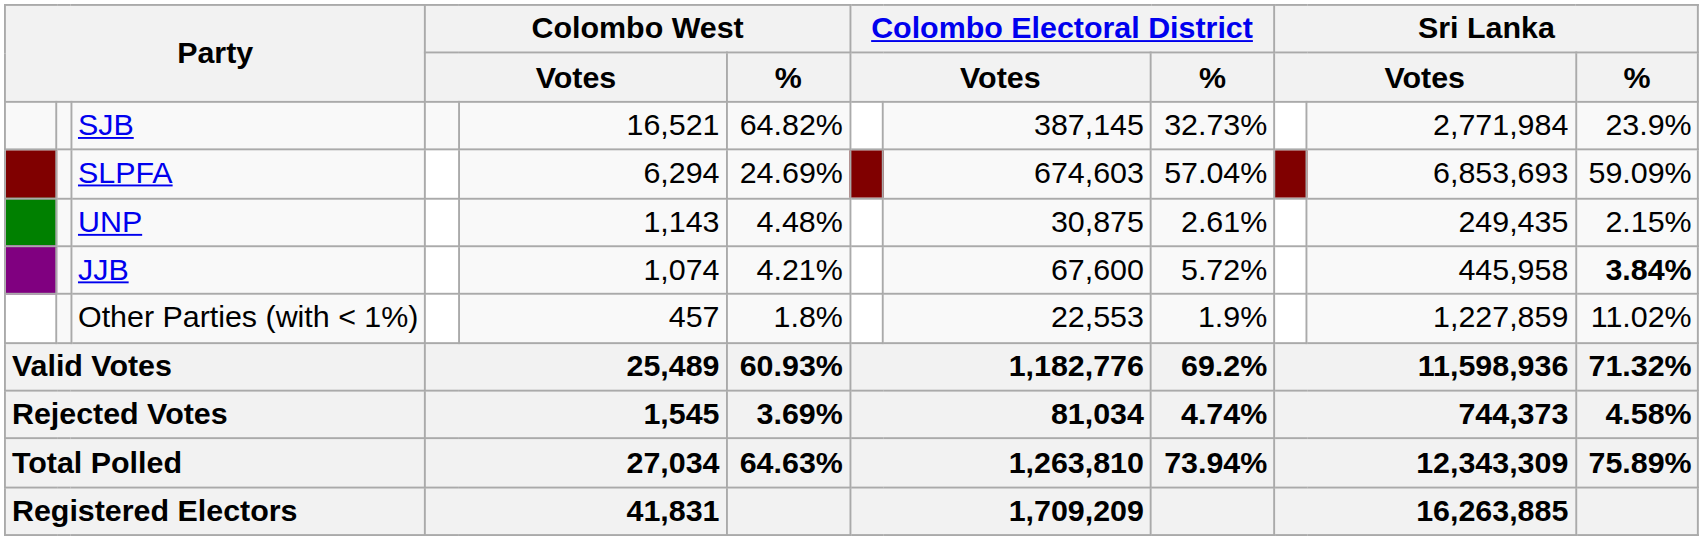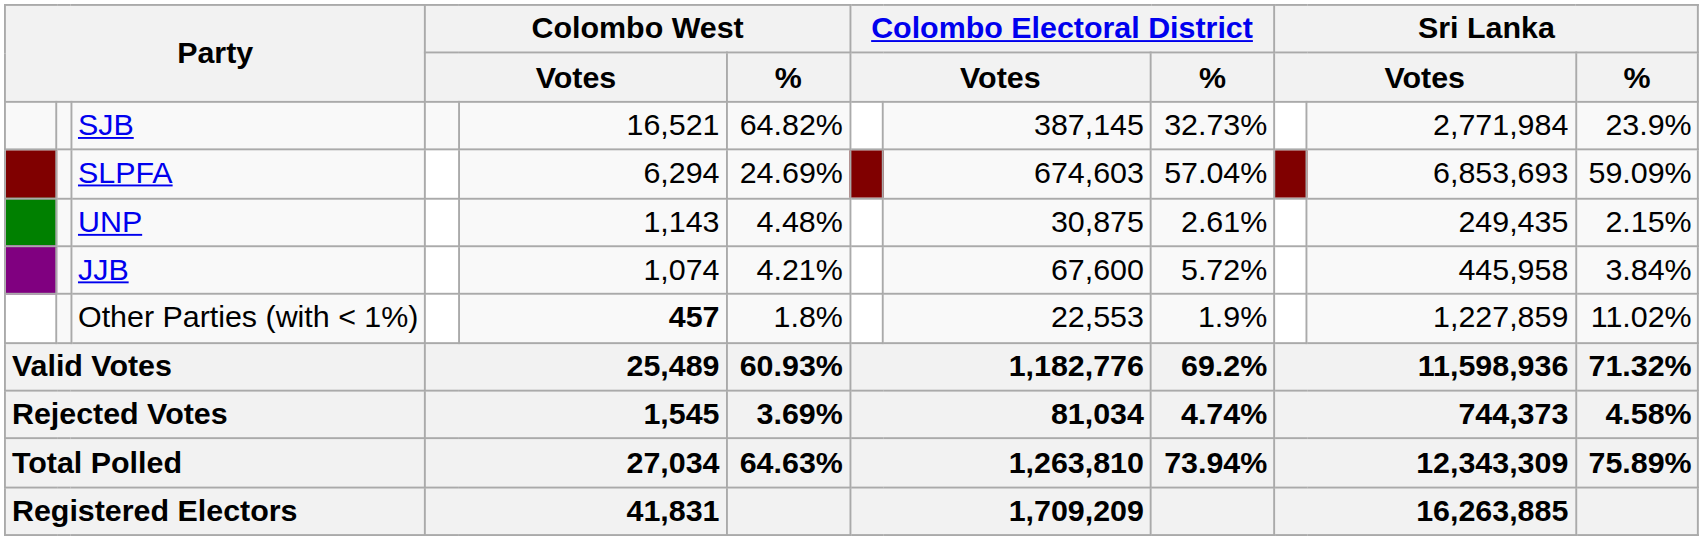(1649, 269) bold -> (1649, 269) normal
(694, 317) normal -> (694, 317) bold
